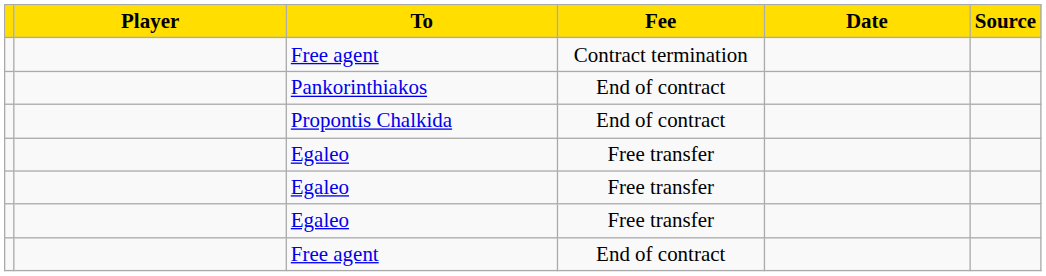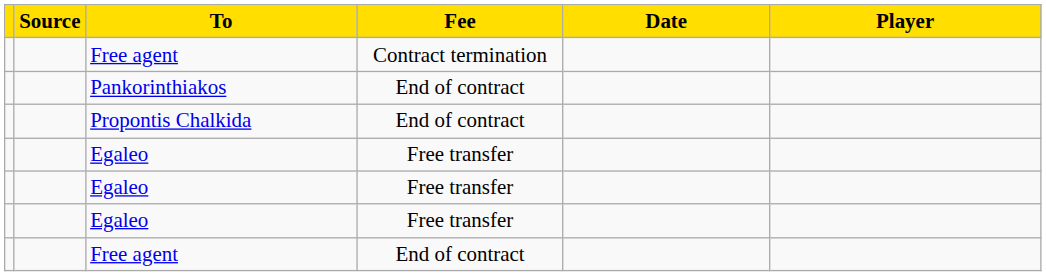columns swapped: (150, 21) <-> (1005, 21)
